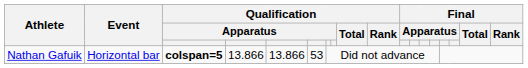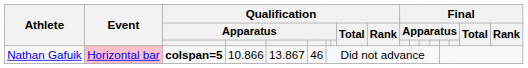(123, 55) no background -> (123, 55) pink background
(246, 55) 13.866 -> (246, 55) 10.866
(287, 55) 13.866 -> (287, 55) 13.867
(317, 55) 53 -> (317, 55) 46
